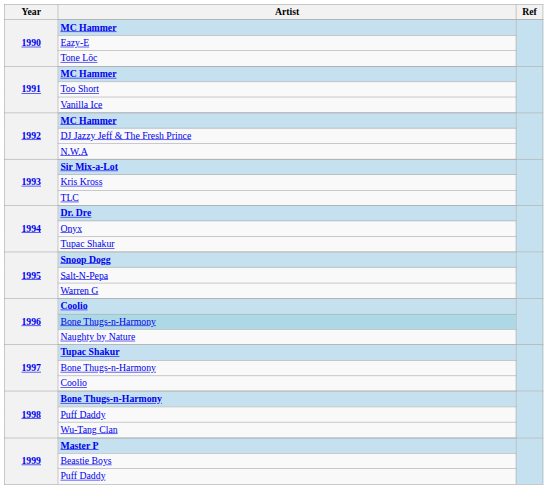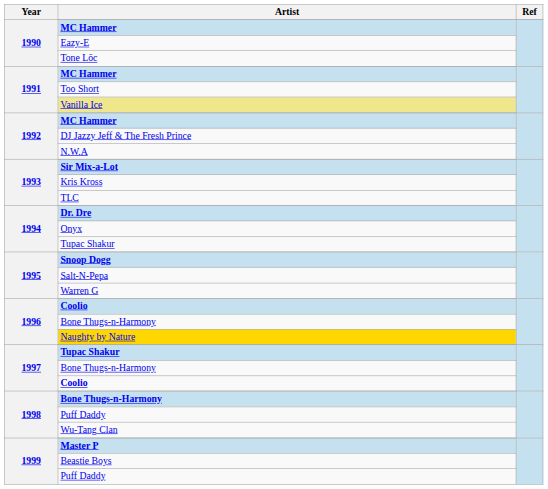(81, 105) no background -> (81, 105) khaki background
(108, 321) lightblue background -> (108, 321) no background
(98, 337) no background -> (98, 337) gold background
(74, 383) normal -> (74, 383) bold
